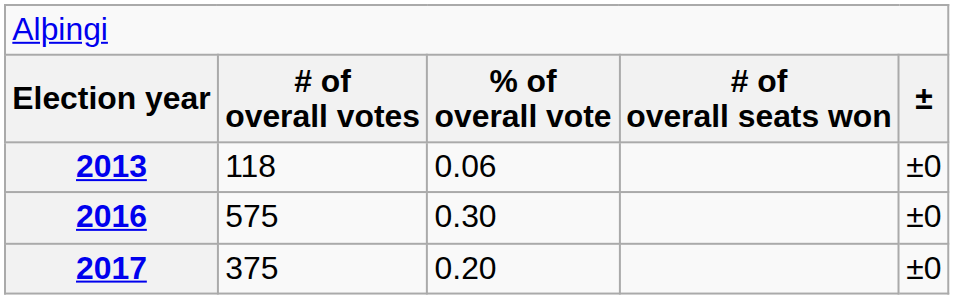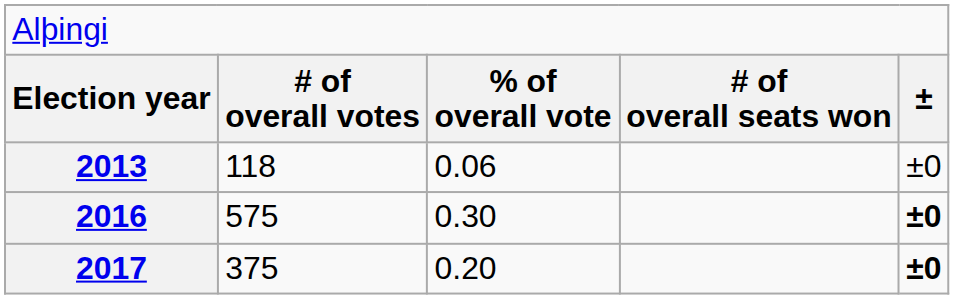(924, 217) normal -> (924, 217) bold
(924, 267) normal -> (924, 267) bold
